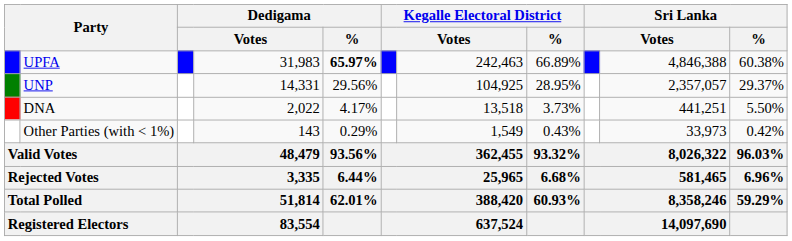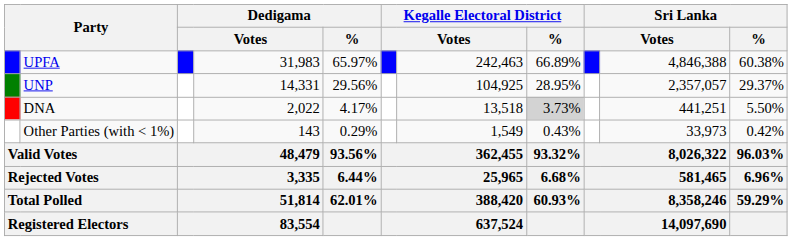(354, 62) bold -> (355, 62) normal
(562, 108) no background -> (562, 108) lightgrey background
